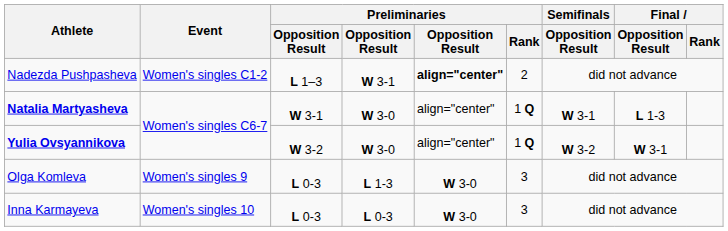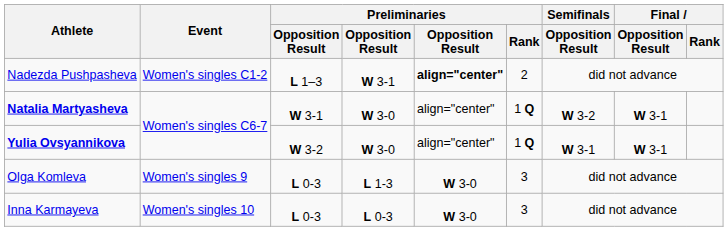(578, 116) W 3-1 -> (578, 116) W 3-2
(650, 116) L 1-3 -> (650, 116) W 3-1
(578, 150) W 3-2 -> (578, 150) W 3-1
